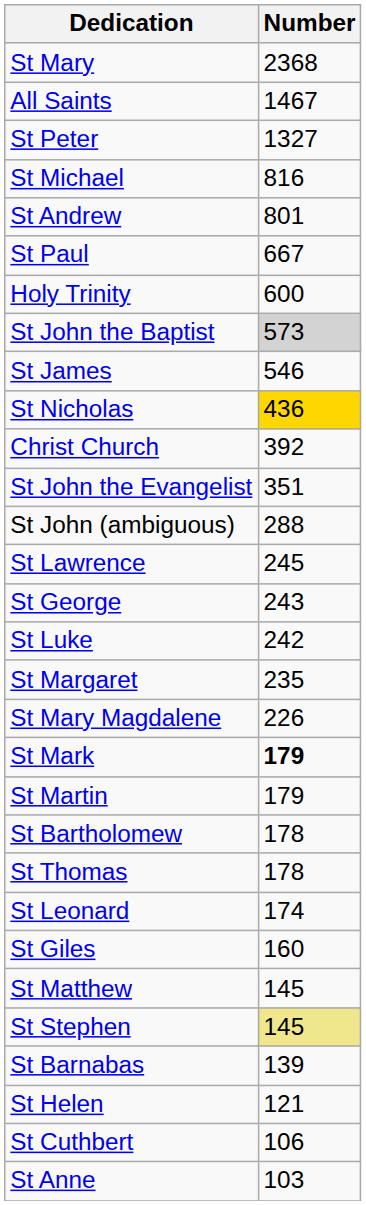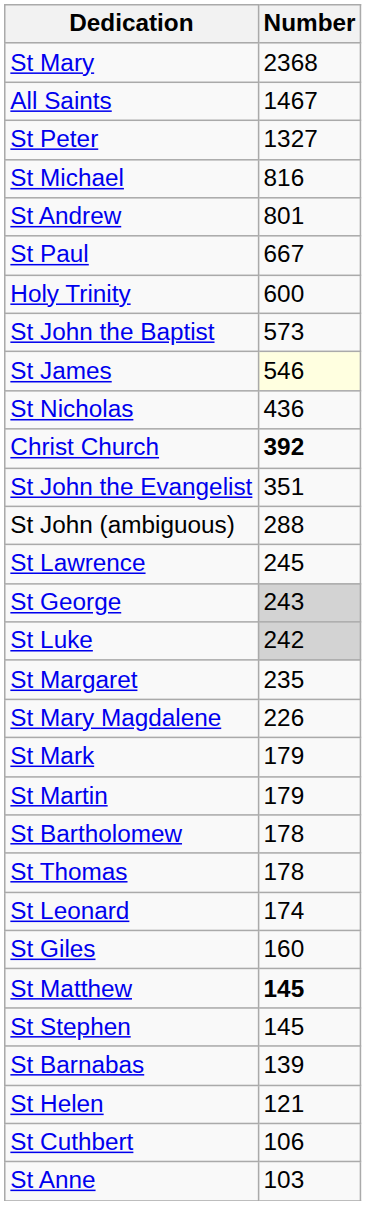(284, 332) lightgrey background -> (284, 332) no background
(284, 370) no background -> (284, 370) lightyellow background
(284, 409) gold background -> (284, 409) no background
(284, 448) normal -> (284, 448) bold
(284, 602) no background -> (284, 602) lightgrey background
(284, 640) no background -> (284, 640) lightgrey background
(284, 756) bold -> (284, 756) normal
(284, 988) normal -> (284, 988) bold
(284, 1026) khaki background -> (284, 1026) no background
